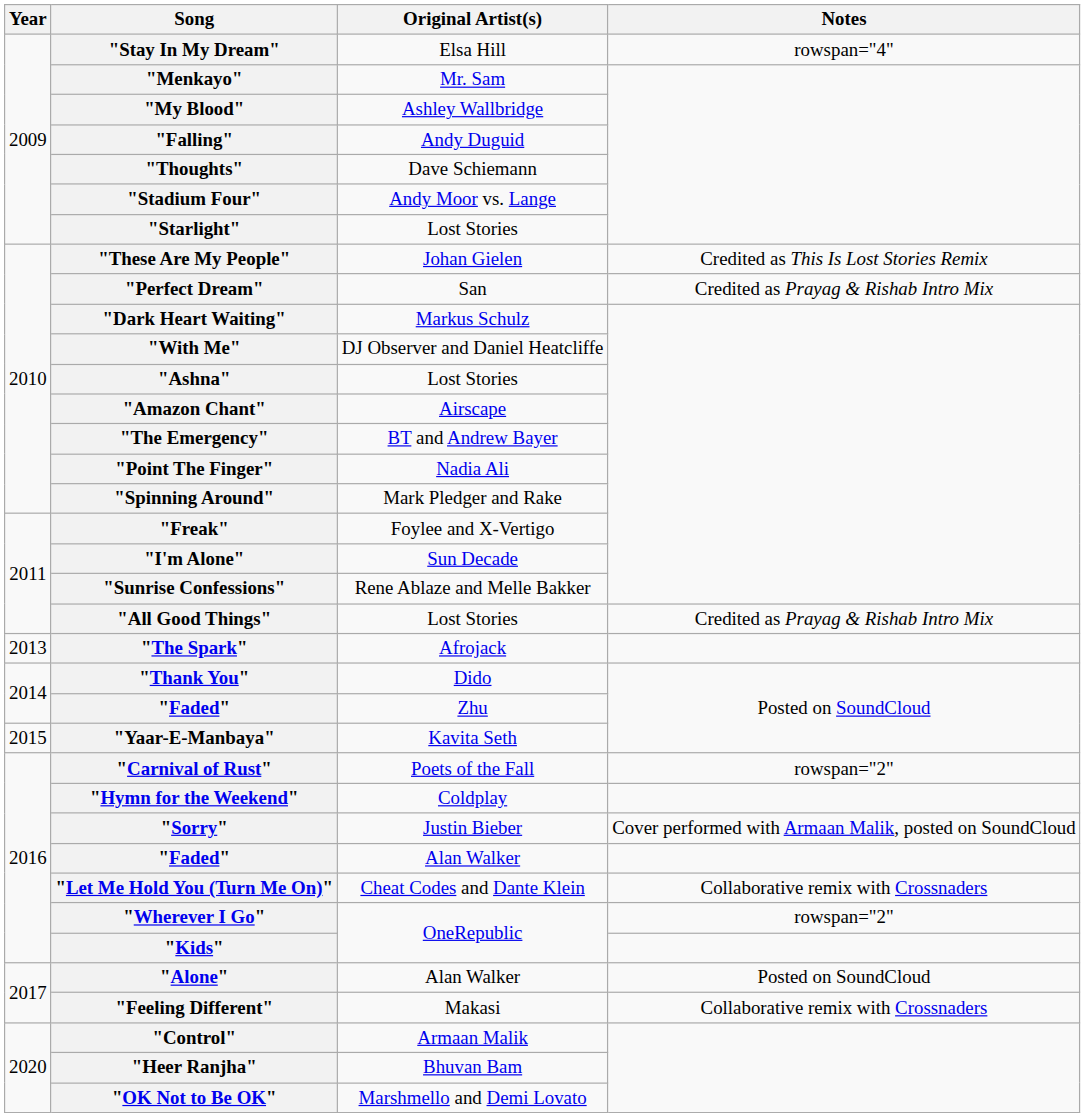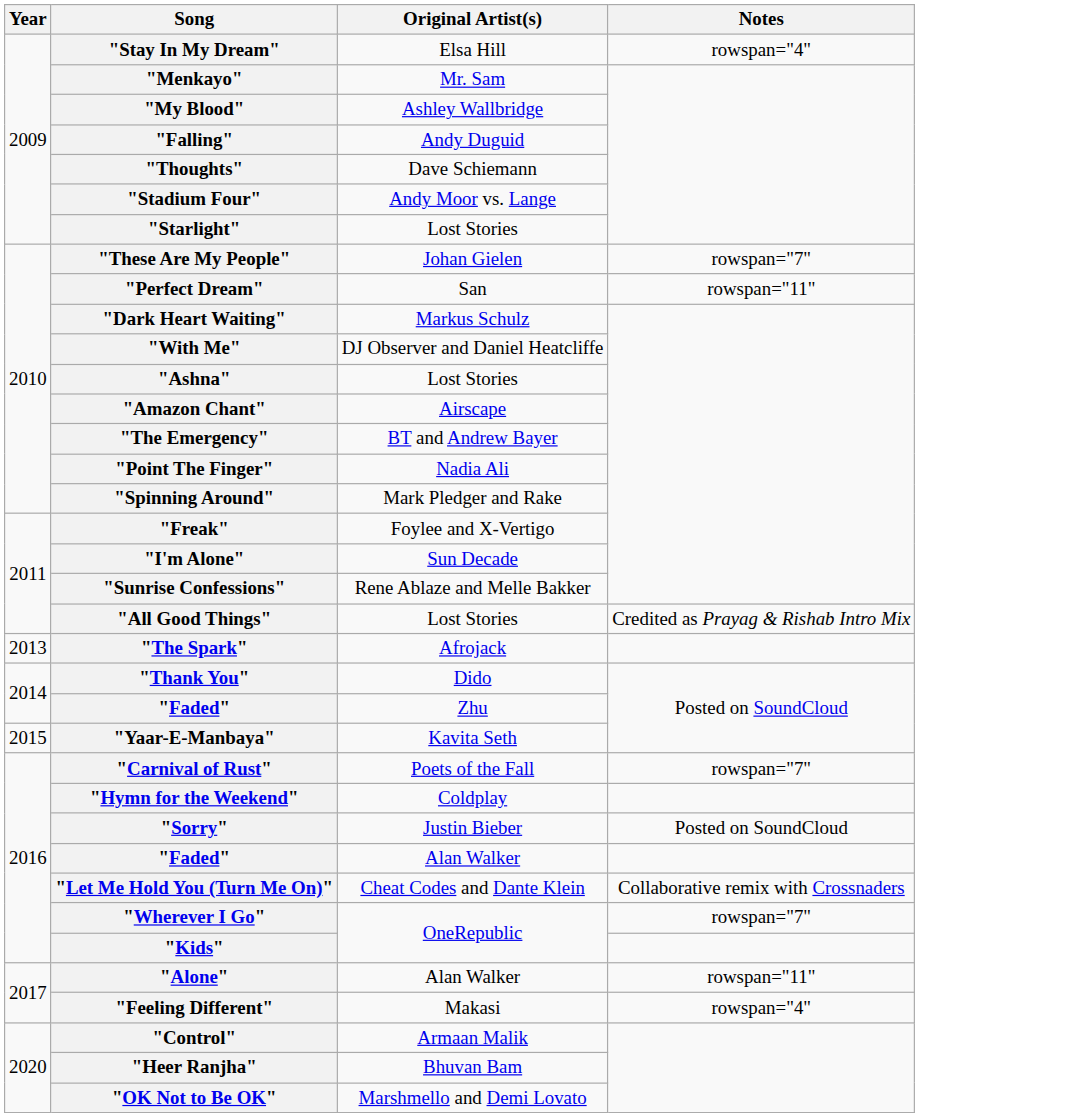(844, 259) Credited as This Is Lost Stories Remix -> (761, 259) rowspan="7"
(844, 288) Credited as Prayag & Rishab Intro Mix -> (761, 288) rowspan="11"
(844, 768) rowspan="2" -> (761, 768) rowspan="7"
(844, 827) Cover performed with Armaan Malik, posted on SoundCloud -> (761, 827) Posted on SoundCloud
(844, 917) rowspan="2" -> (761, 917) rowspan="7"
(844, 977) Posted on SoundCloud -> (761, 977) rowspan="11"
(844, 1007) Collaborative remix with Crossnaders -> (761, 1007) rowspan="4"
